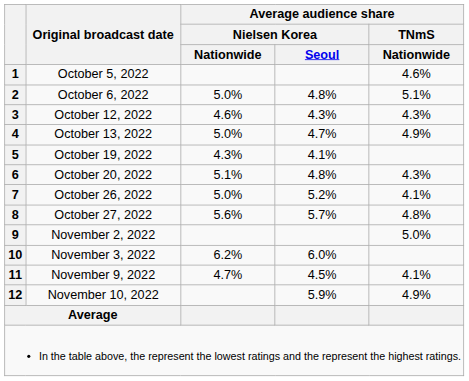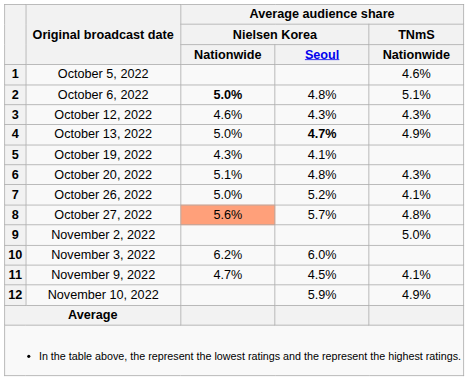(228, 94) normal -> (228, 94) bold
(322, 134) normal -> (322, 134) bold
(228, 214) no background -> (228, 214) lightsalmon background
